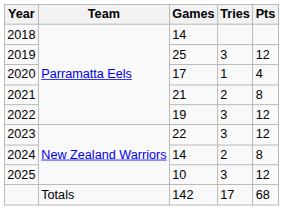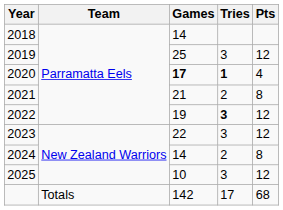(179, 74) normal -> (179, 74) bold
(224, 74) normal -> (224, 74) bold
(224, 114) normal -> (224, 114) bold
